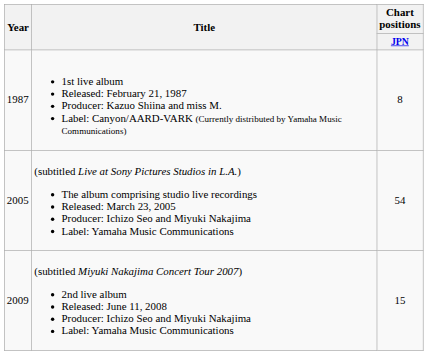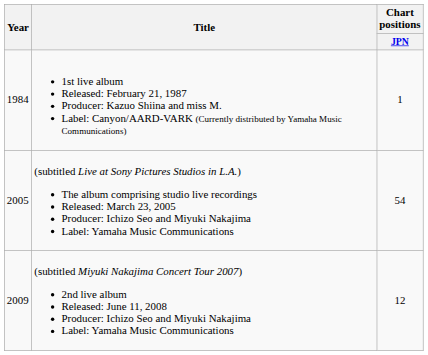(18, 100) 1987 -> (18, 100) 1984
(400, 100) 8 -> (400, 100) 1
(400, 300) 15 -> (400, 300) 12
